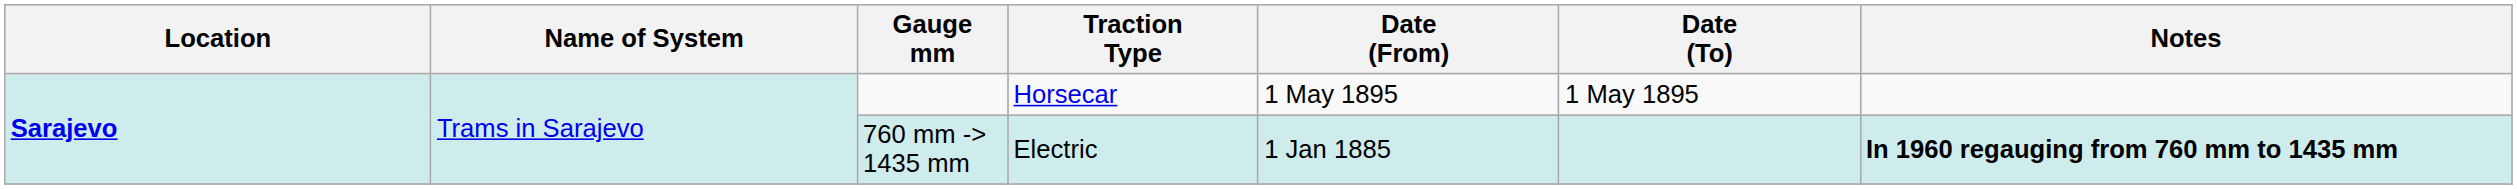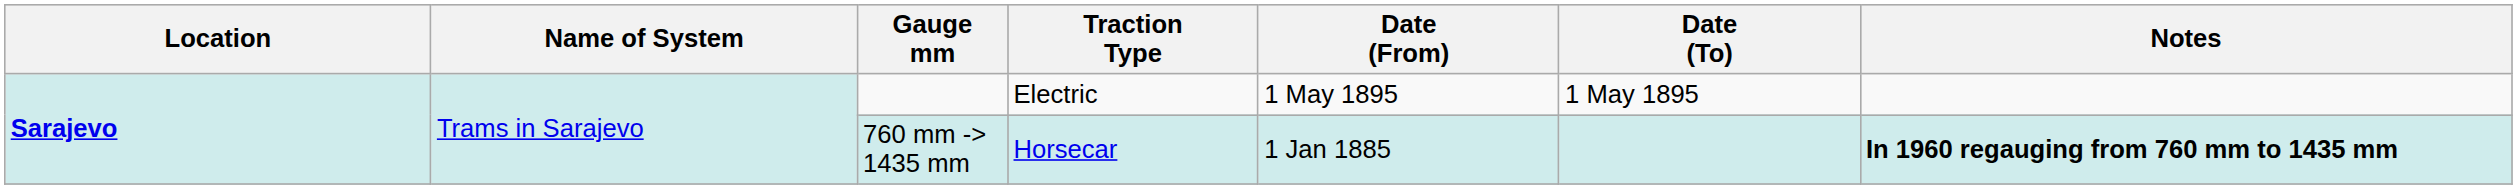(1065, 94) Horsecar -> (1055, 94) Electric
(1055, 149) Electric -> (1065, 149) Horsecar
